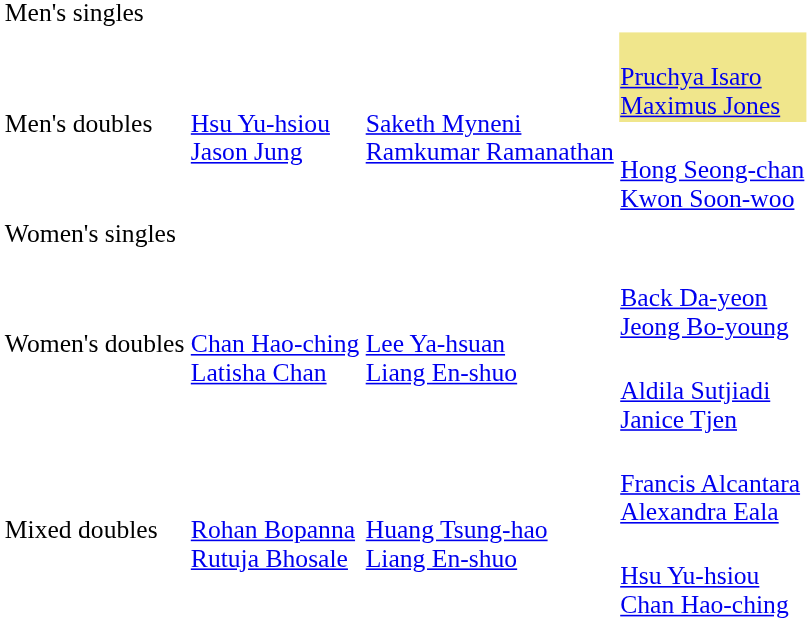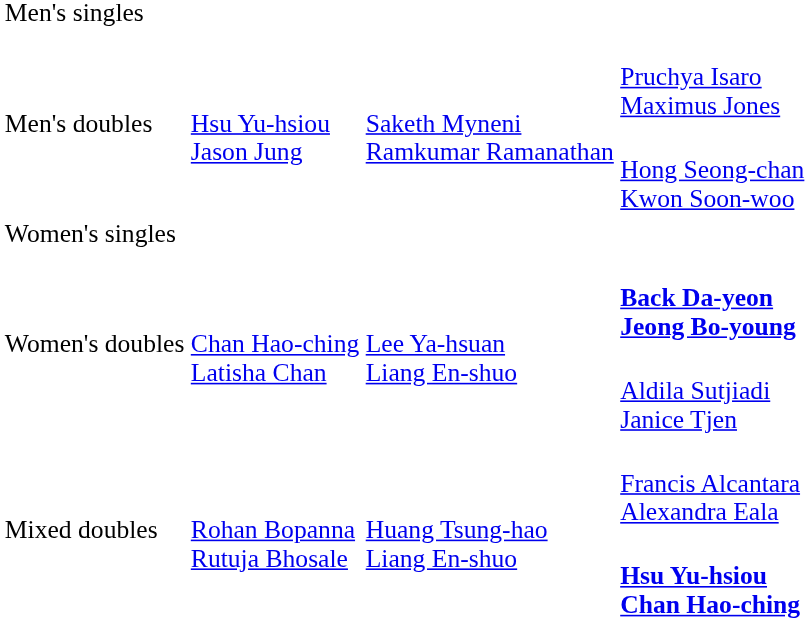(700, 91) khaki background -> (700, 91) no background
(704, 312) normal -> (708, 312) bold
(704, 590) normal -> (710, 590) bold
